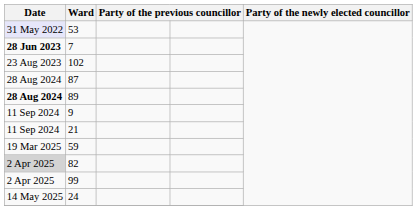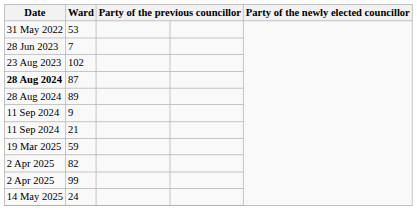(35, 29) lavender background -> (35, 29) no background
(34, 46) bold -> (33, 46) normal
(34, 79) normal -> (34, 79) bold
(34, 96) bold -> (34, 96) normal
(31, 163) lightgrey background -> (31, 163) no background
